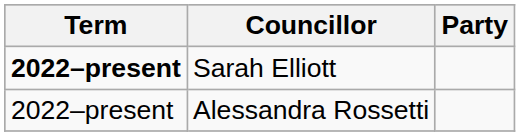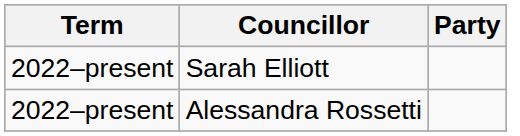(96, 67) bold -> (92, 67) normal
